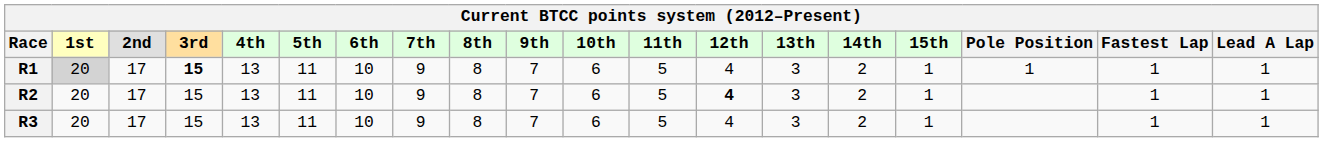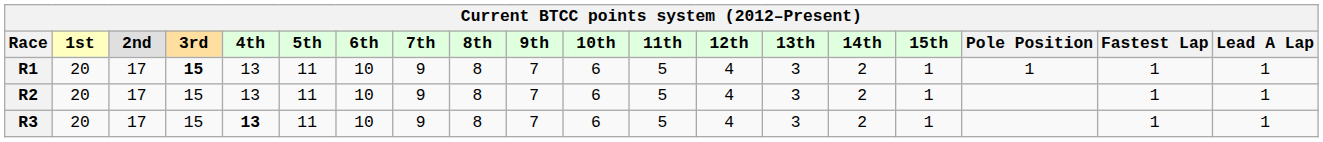(80, 71) lightgrey background -> (80, 71) no background
(729, 97) bold -> (729, 97) normal
(250, 123) normal -> (250, 123) bold
